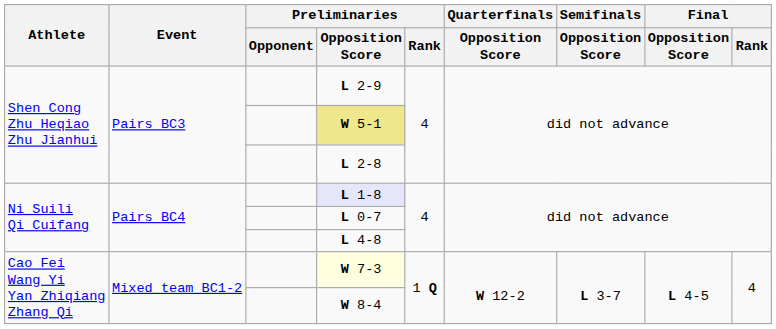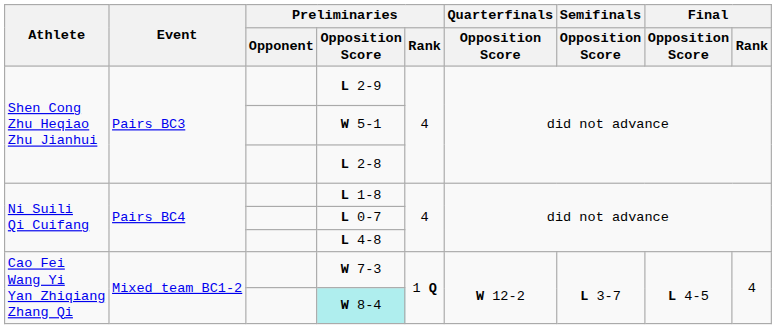(361, 125) khaki background -> (361, 125) no background
(361, 195) lavender background -> (361, 195) no background
(361, 270) lightyellow background -> (361, 270) no background
(361, 305) no background -> (361, 305) paleturquoise background
